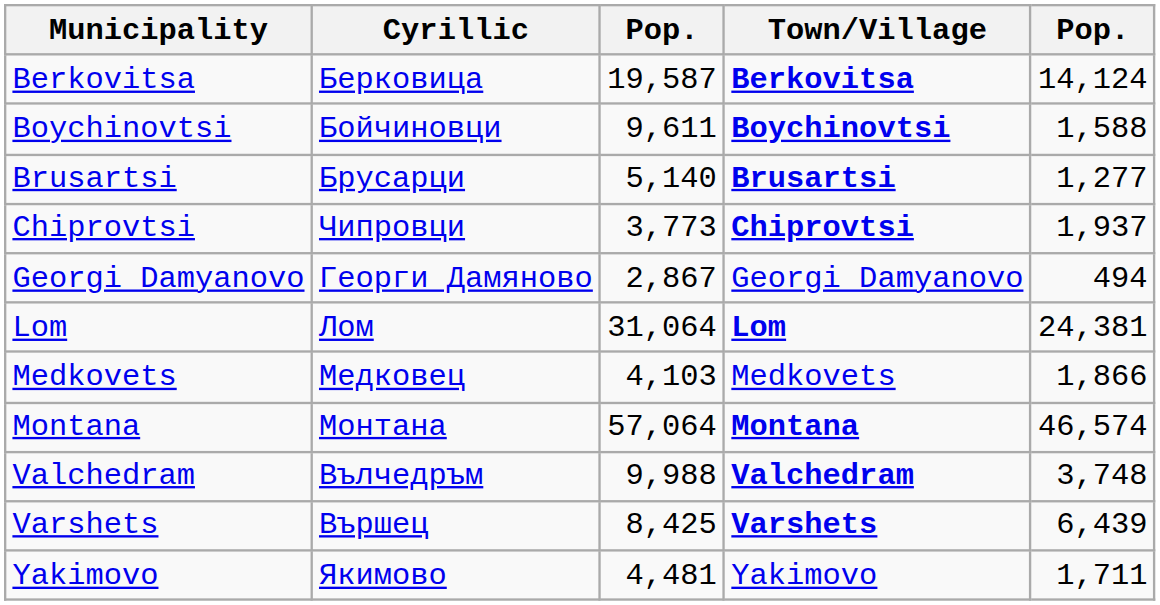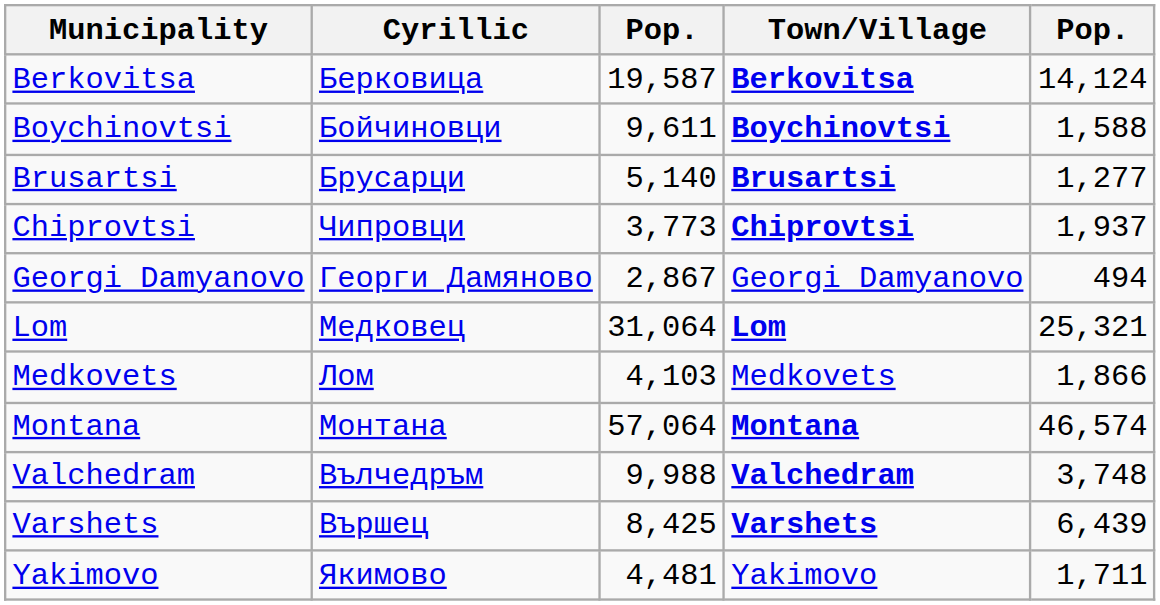(346, 327) Лом -> (392, 327) Медковец
(1093, 327) 24,381 -> (1093, 327) 25,321
(392, 377) Медковец -> (346, 377) Лом
